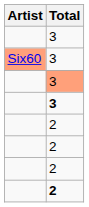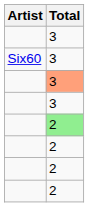(24, 58) lightsalmon background -> (24, 58) no background
(53, 102) bold -> (53, 102) normal
(53, 124) no background -> (53, 124) lightgreen background
(53, 190) bold -> (53, 190) normal
